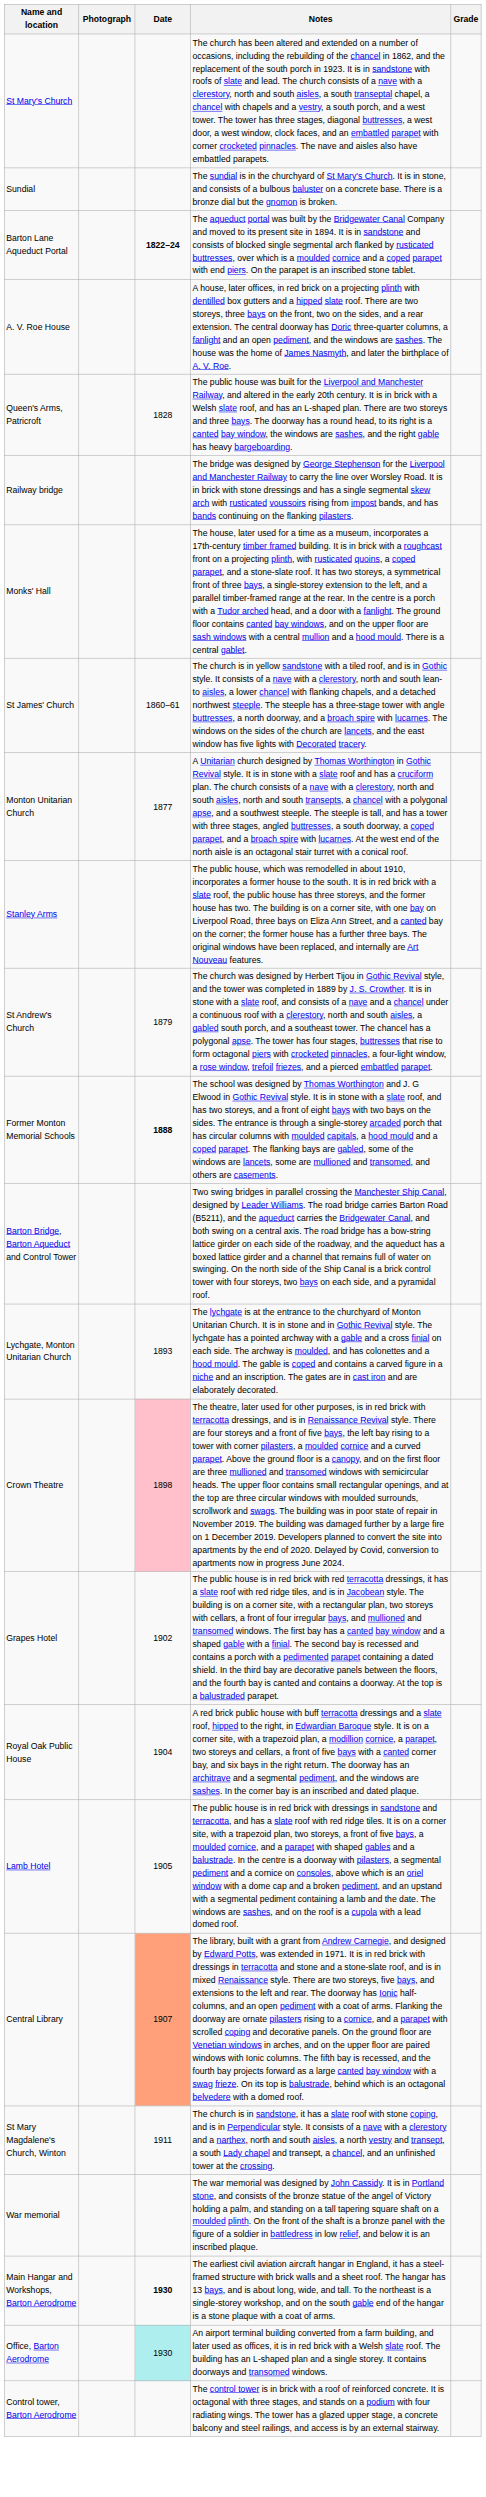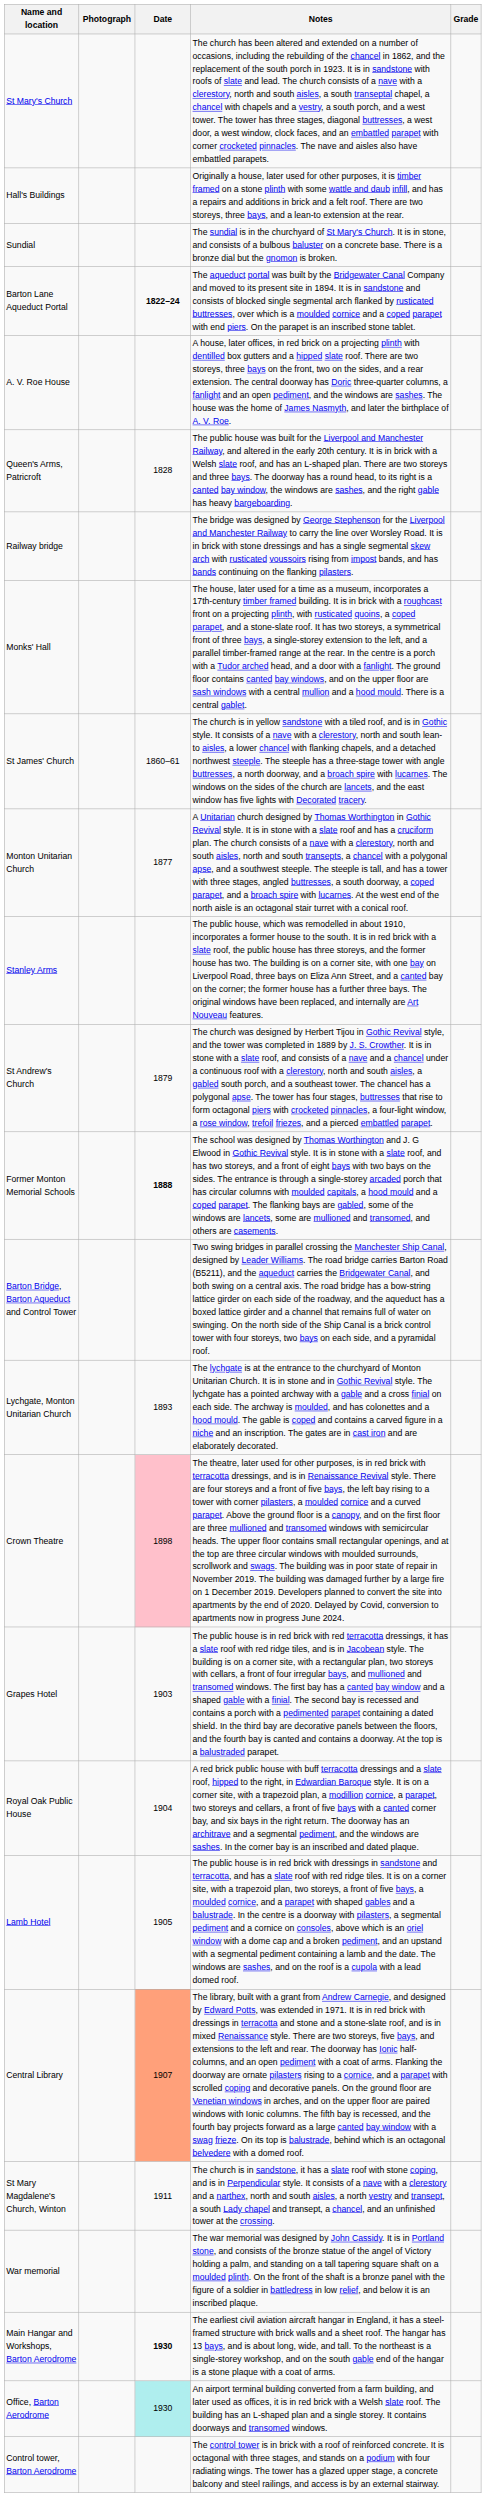+ row: (35, 195)
(163, 1638) 1902 -> (163, 1694) 1903
